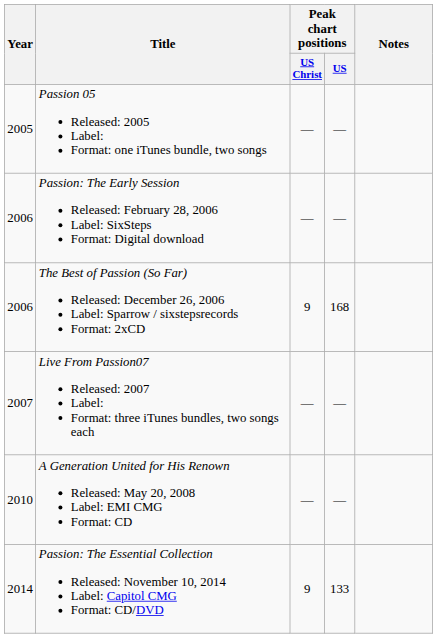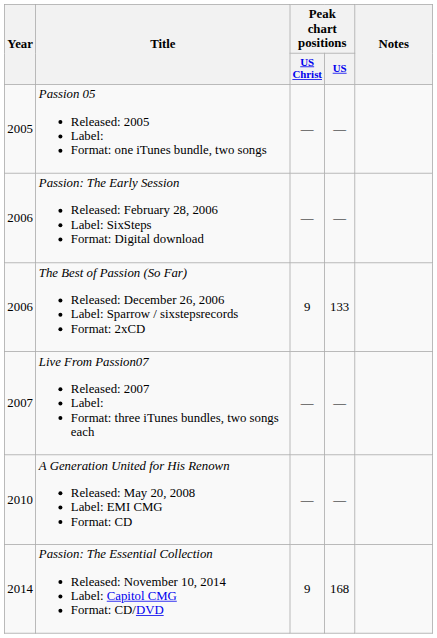(340, 307) 168 -> (340, 307) 133
(340, 588) 133 -> (340, 588) 168
